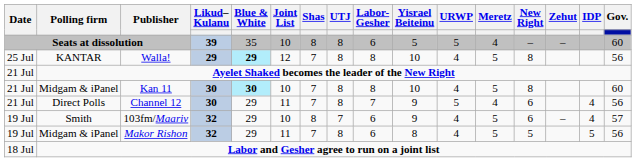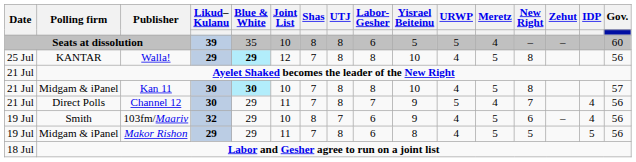(617, 88) 60 -> (617, 88) 57
(530, 103) 6 -> (530, 103) 7
(617, 118) 57 -> (617, 118) 56
(211, 134) 32 -> (211, 134) 29
